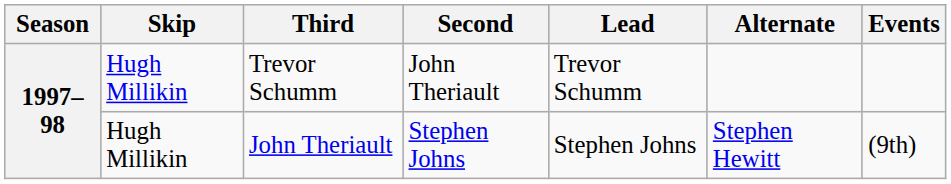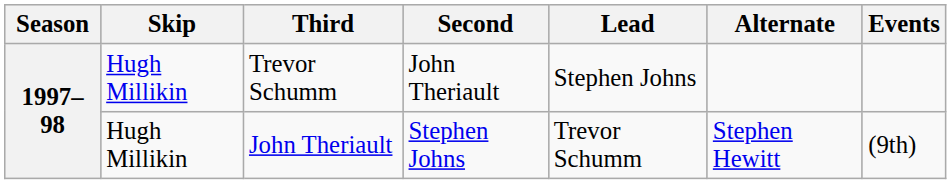(598, 77) Trevor Schumm -> (625, 77) Stephen Johns
(625, 144) Stephen Johns -> (598, 144) Trevor Schumm
